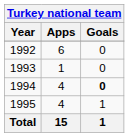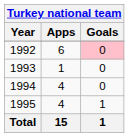(102, 50) no background -> (102, 50) pink background
(102, 86) bold -> (102, 86) normal
